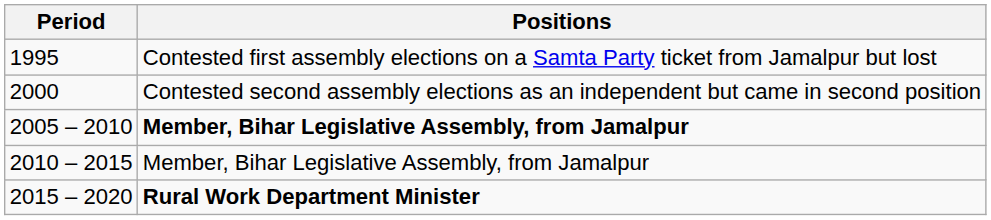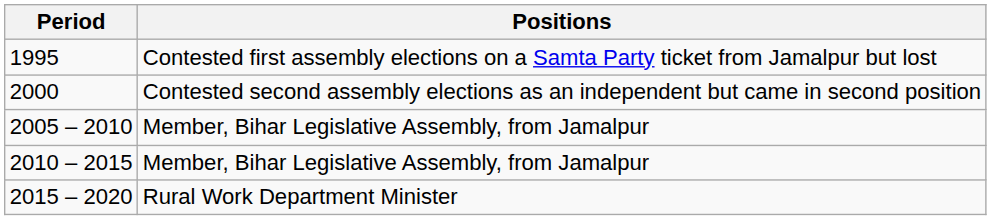(416, 127) bold -> (396, 127) normal
(311, 197) bold -> (300, 197) normal
